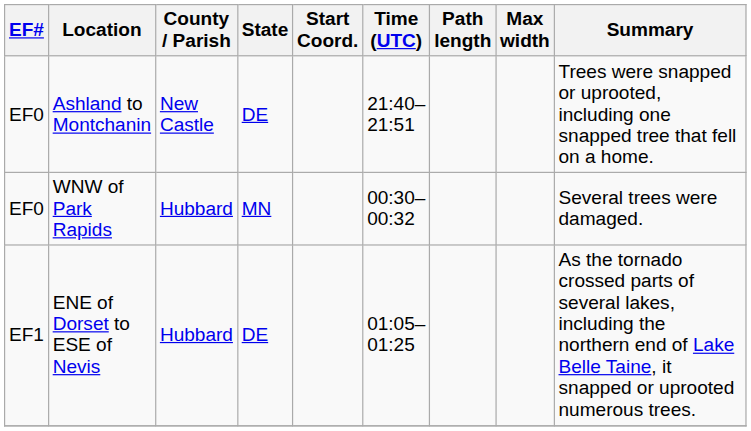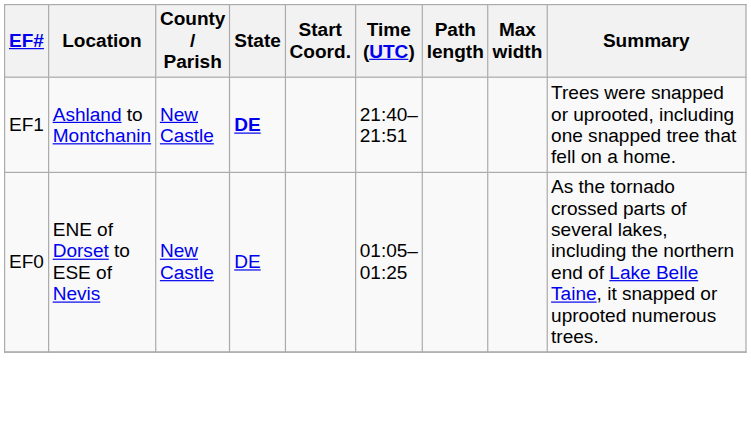(26, 114) EF0 -> (26, 124) EF1
(255, 114) normal -> (247, 124) bold
- row: (88, 208)
(26, 335) EF1 -> (26, 262) EF0
(196, 335) Hubbard -> (187, 262) New Castle
